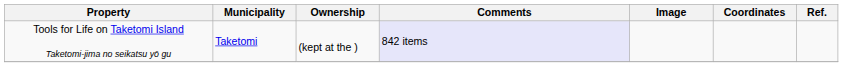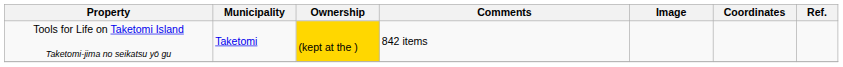(328, 47) no background -> (328, 47) gold background
(405, 41) lavender background -> (405, 41) no background
